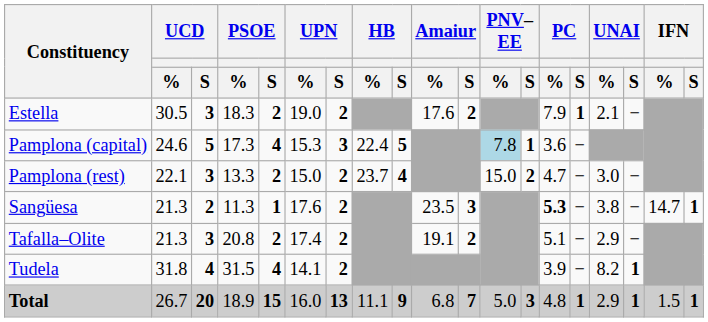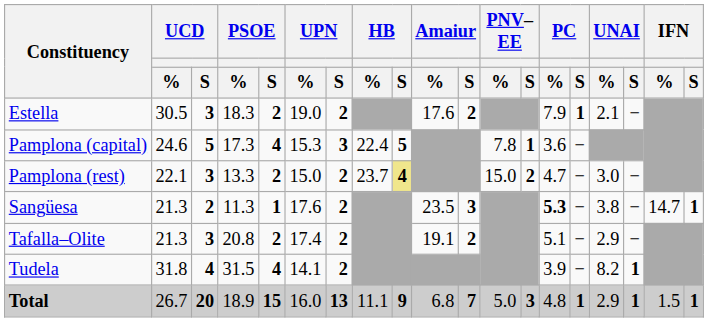(505, 144) lightblue background -> (505, 144) no background
(402, 176) no background -> (402, 176) khaki background
